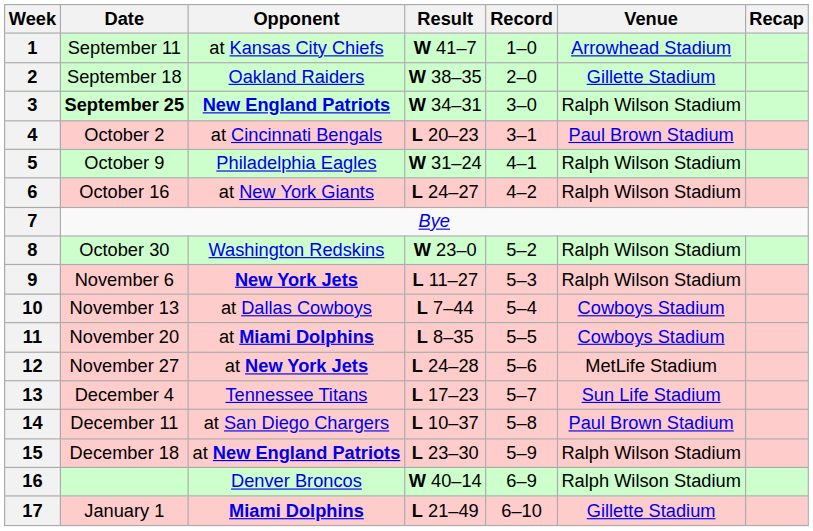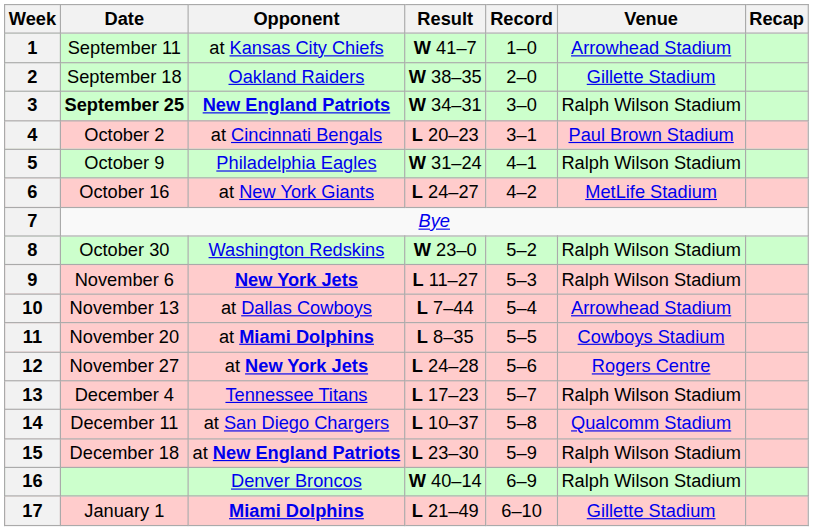(651, 192) Ralph Wilson Stadium -> (651, 192) MetLife Stadium
(651, 308) Cowboys Stadium -> (651, 308) Arrowhead Stadium
(651, 366) MetLife Stadium -> (651, 366) Rogers Centre
(651, 395) Sun Life Stadium -> (651, 395) Ralph Wilson Stadium
(651, 423) Paul Brown Stadium -> (651, 423) Qualcomm Stadium
